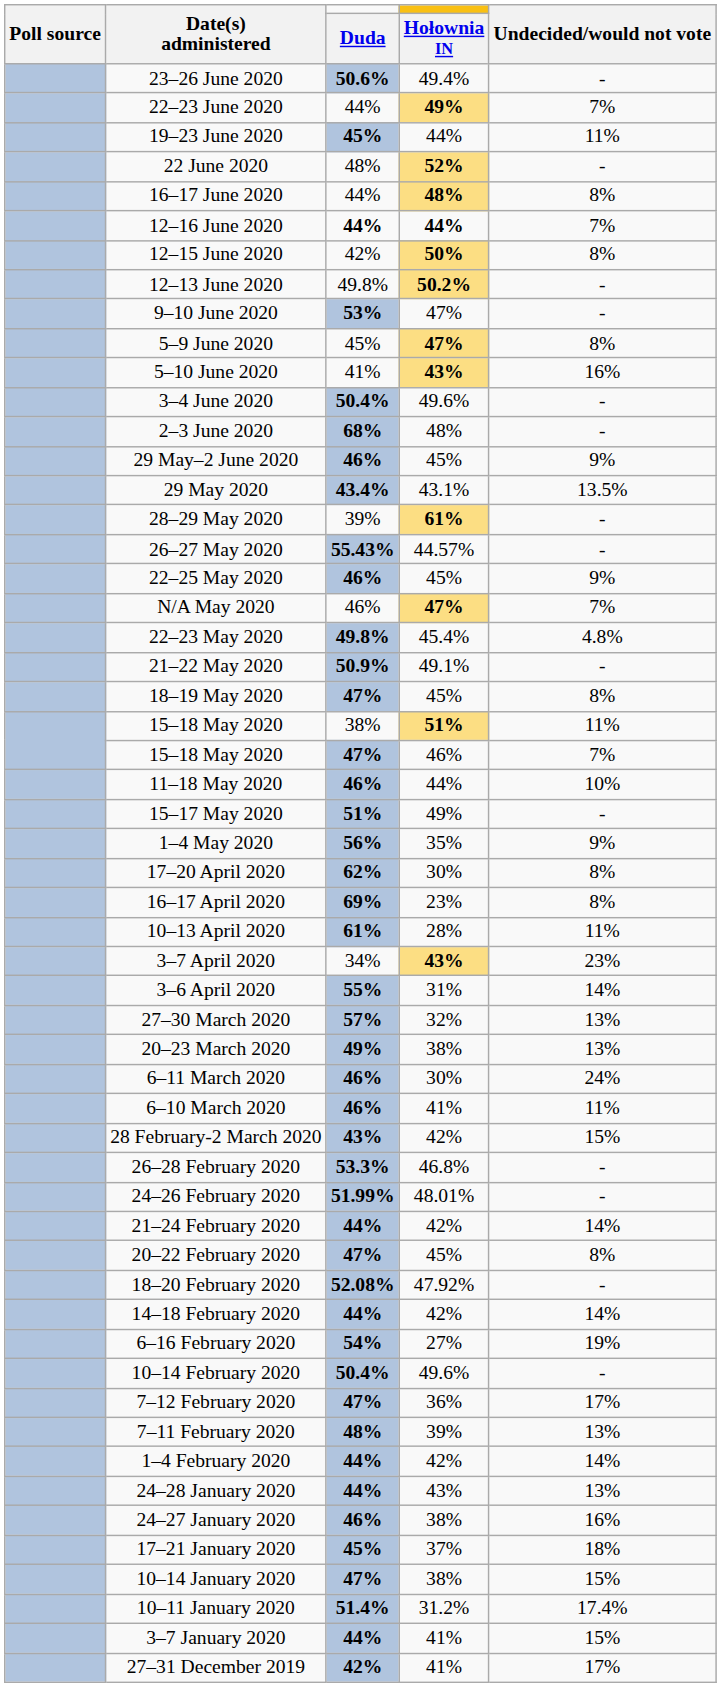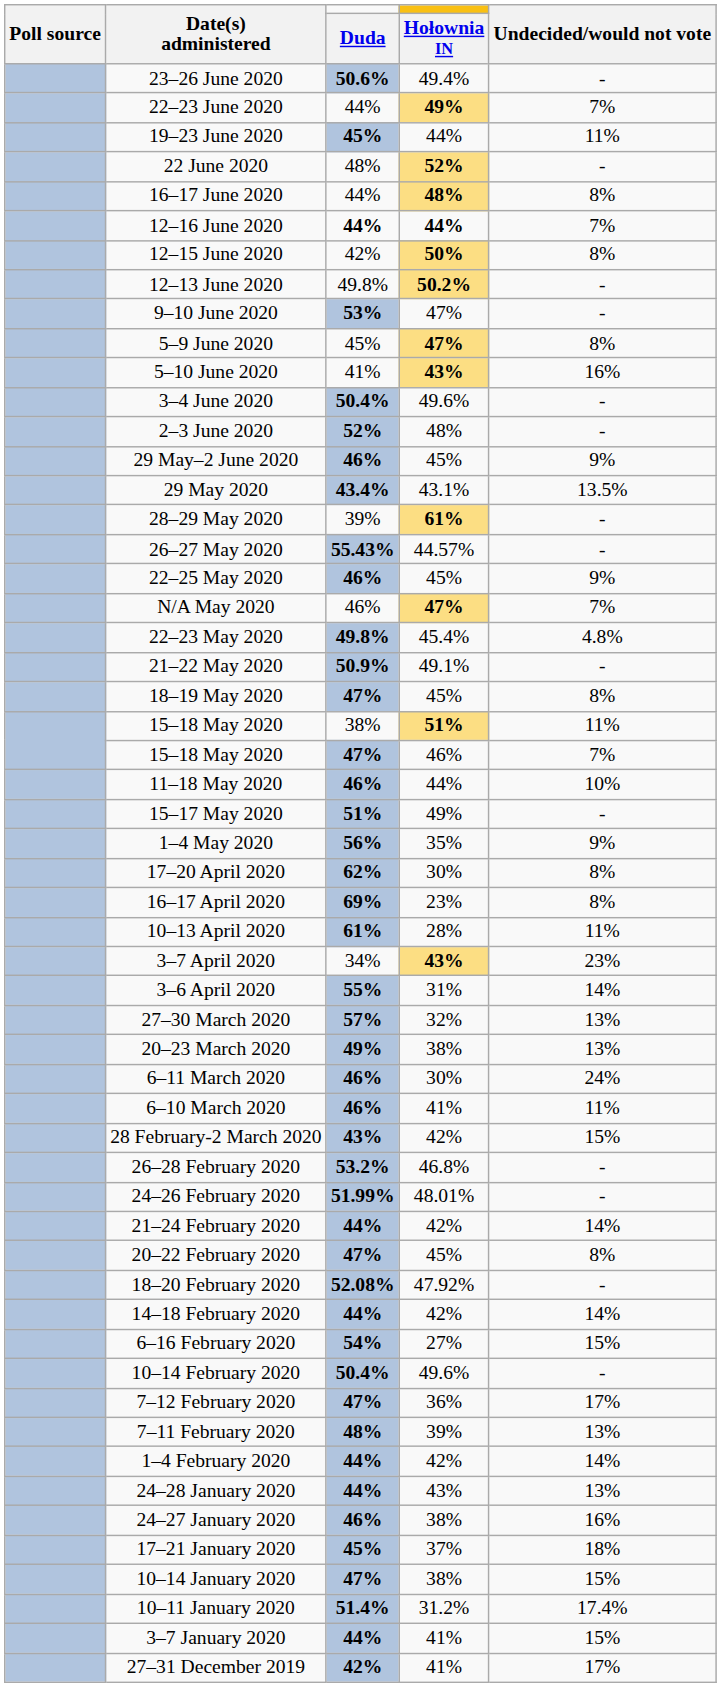(363, 430) 68% -> (363, 430) 52%
(363, 1166) 53.3% -> (363, 1166) 53.2%
(602, 1343) 19% -> (602, 1343) 15%
